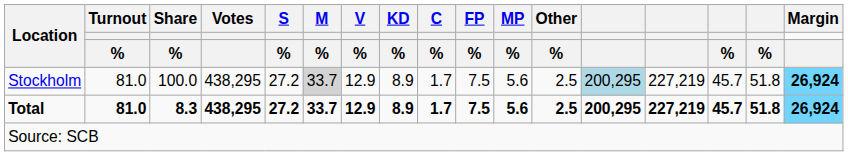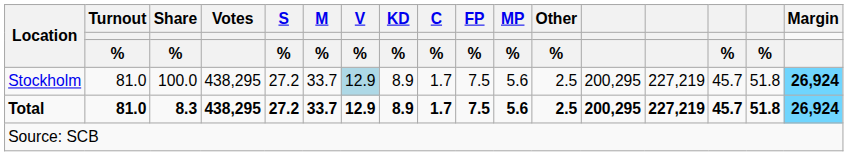(322, 81) lightgrey background -> (322, 81) no background
(360, 81) no background -> (360, 81) lightblue background
(613, 81) lightblue background -> (613, 81) no background
